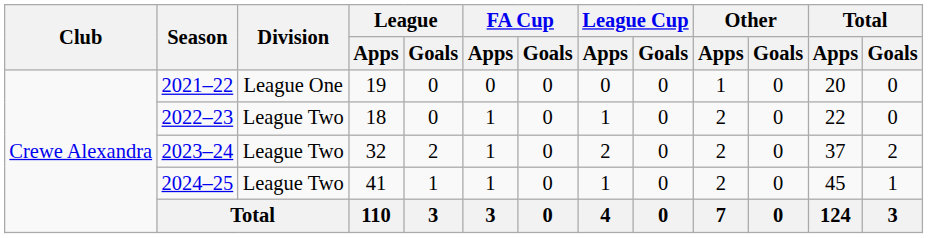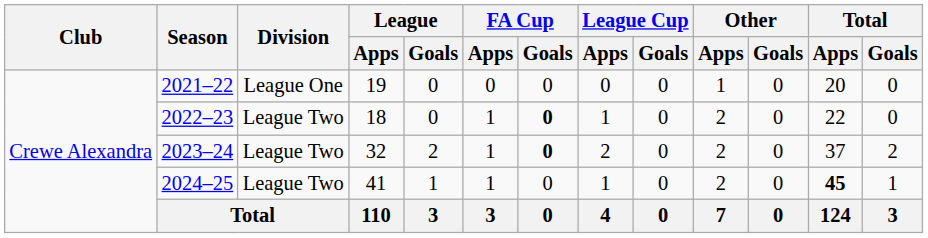(548, 118) normal -> (548, 118) bold
(548, 150) normal -> (548, 150) bold
(835, 183) normal -> (835, 183) bold
